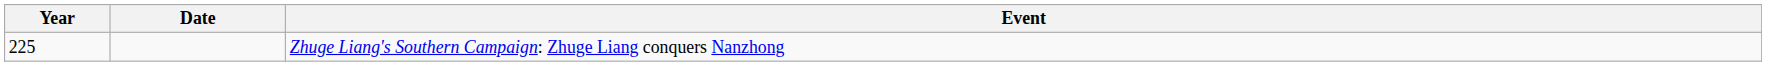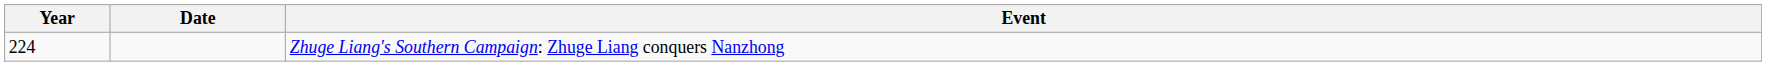(22, 46) 225 -> (22, 46) 224
